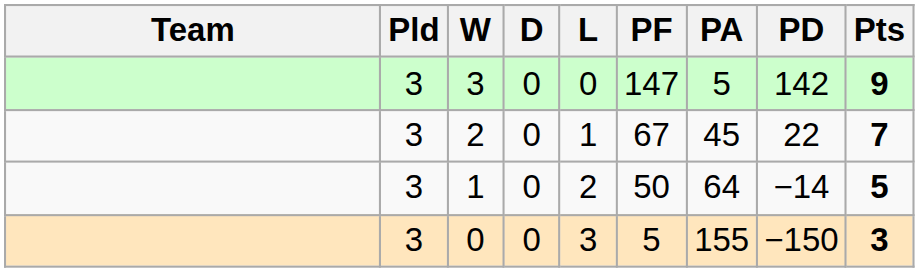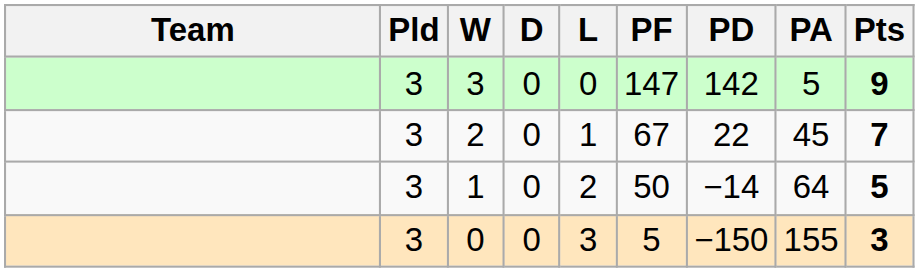columns swapped: (722, 30) <-> (801, 30)
